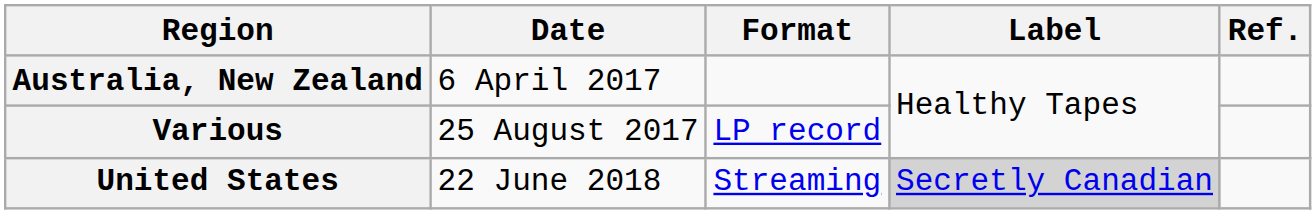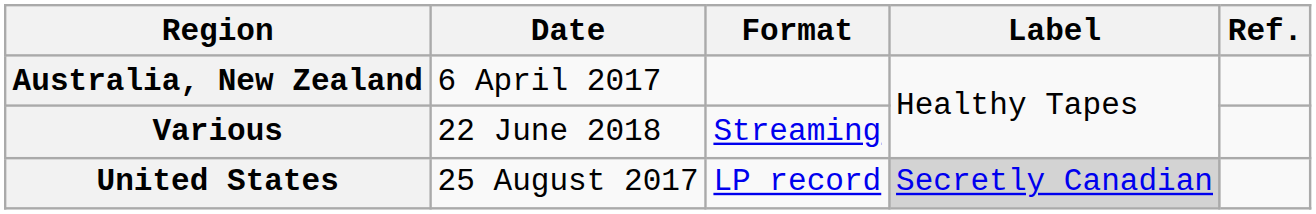(568, 132) 25 August 2017 -> (549, 132) 22 June 2018
(797, 132) LP record -> (797, 132) Streaming
(549, 182) 22 June 2018 -> (568, 182) 25 August 2017
(797, 182) Streaming -> (797, 182) LP record
